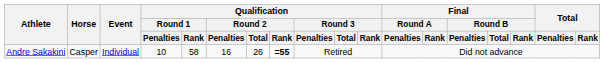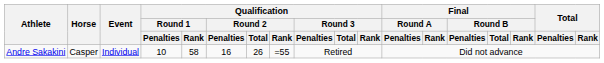(282, 52) bold -> (282, 52) normal
